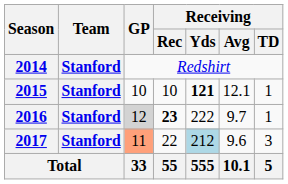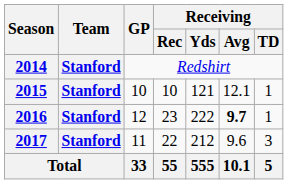(203, 91) bold -> (203, 91) normal
(139, 116) lightgrey background -> (139, 116) no background
(170, 116) bold -> (170, 116) normal
(237, 116) normal -> (237, 116) bold
(139, 141) lightsalmon background -> (139, 141) no background
(203, 141) lightblue background -> (203, 141) no background
